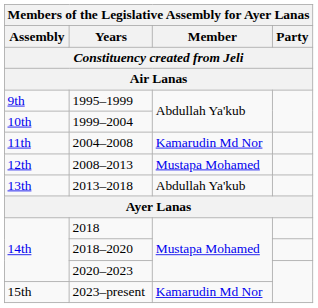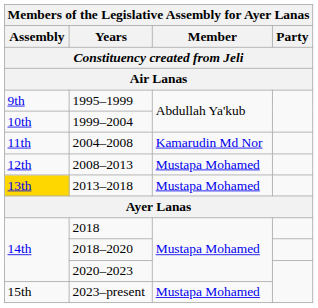(19, 185) no background -> (19, 185) gold background
(201, 185) Abdullah Ya'kub -> (208, 185) Mustapa Mohamed
(209, 292) Kamarudin Md Nor -> (208, 292) Mustapa Mohamed
